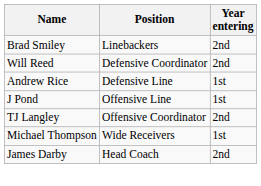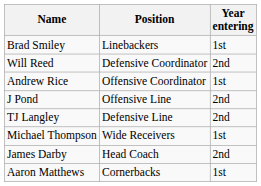(221, 44) 2nd -> (219, 44) 1st
(137, 81) Defensive Line -> (154, 81) Offensive Coordinator
(219, 99) 1st -> (221, 99) 2nd
(154, 117) Offensive Coordinator -> (137, 117) Defensive Line
+ row: (46, 172)
